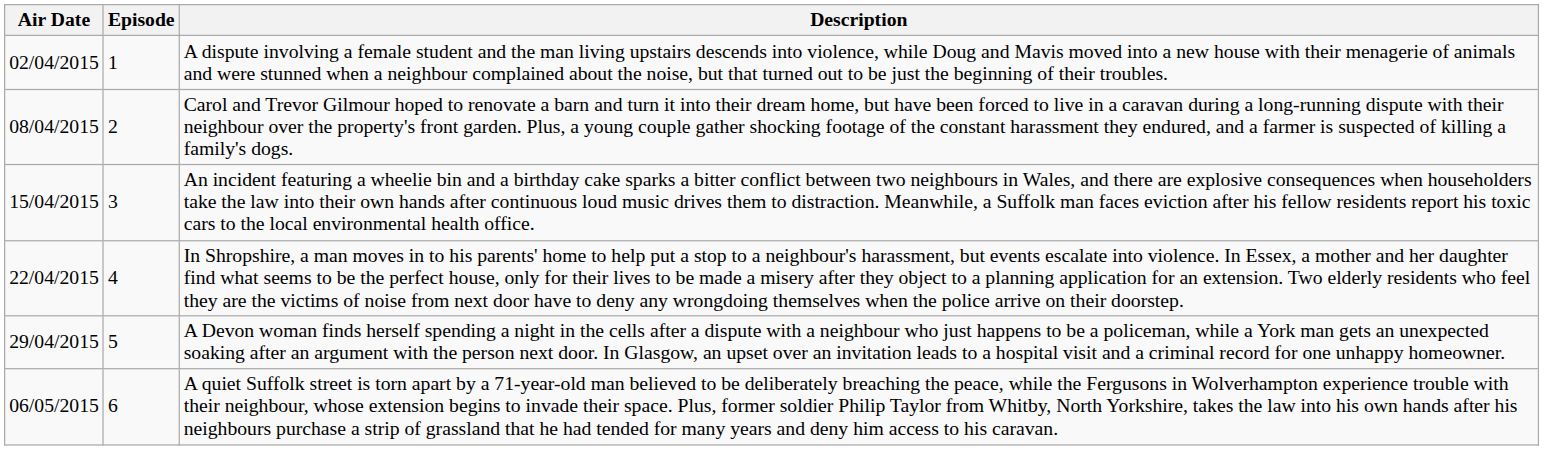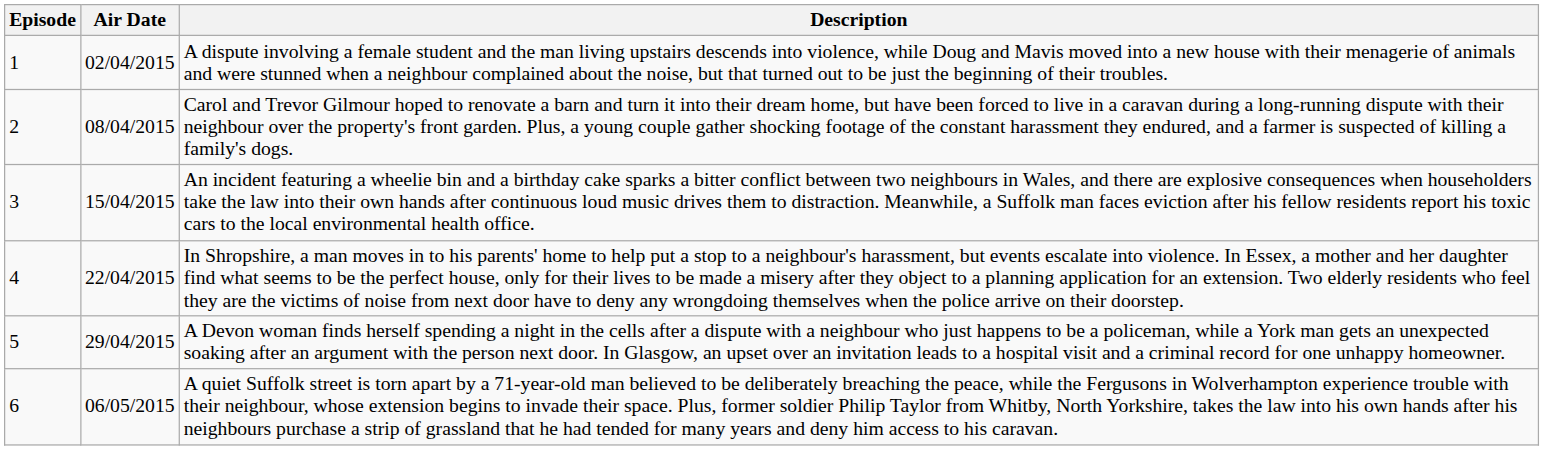columns swapped: (141, 20) <-> (54, 20)
